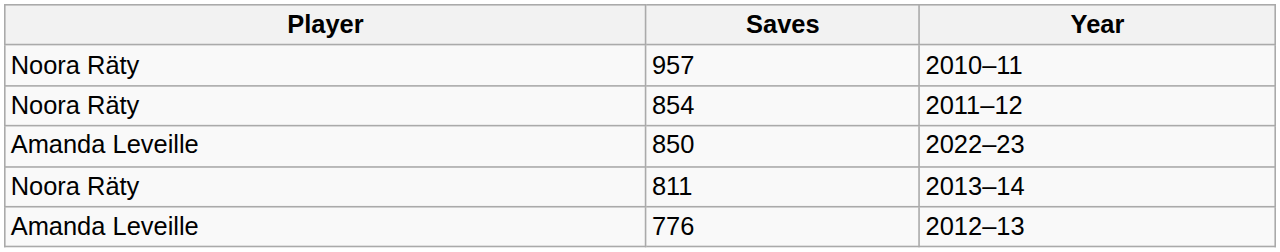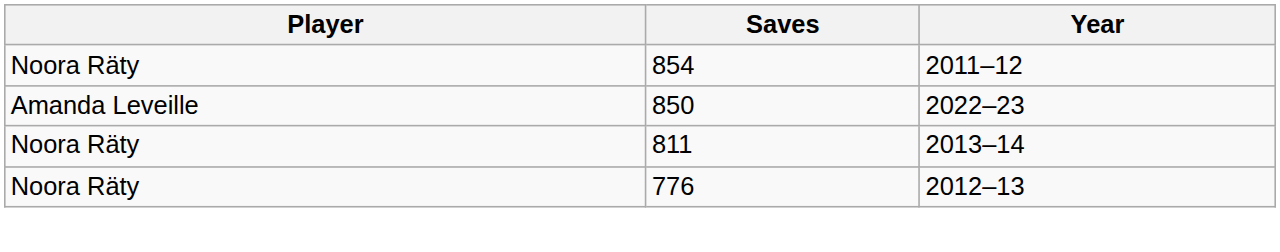- row: (673, 65)
(105, 226) Amanda Leveille -> (75, 186) Noora Räty
